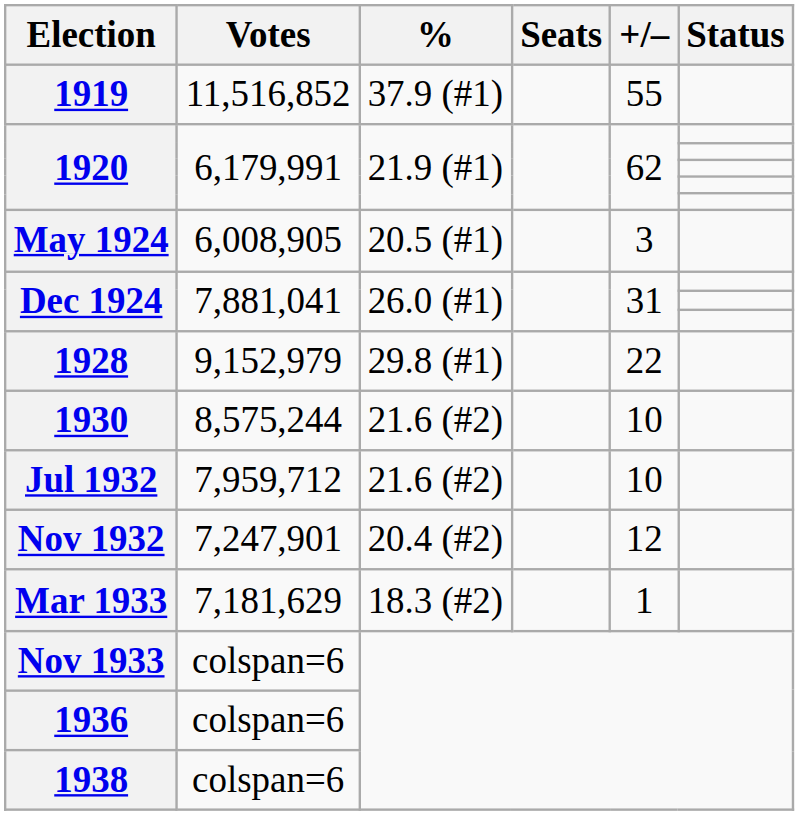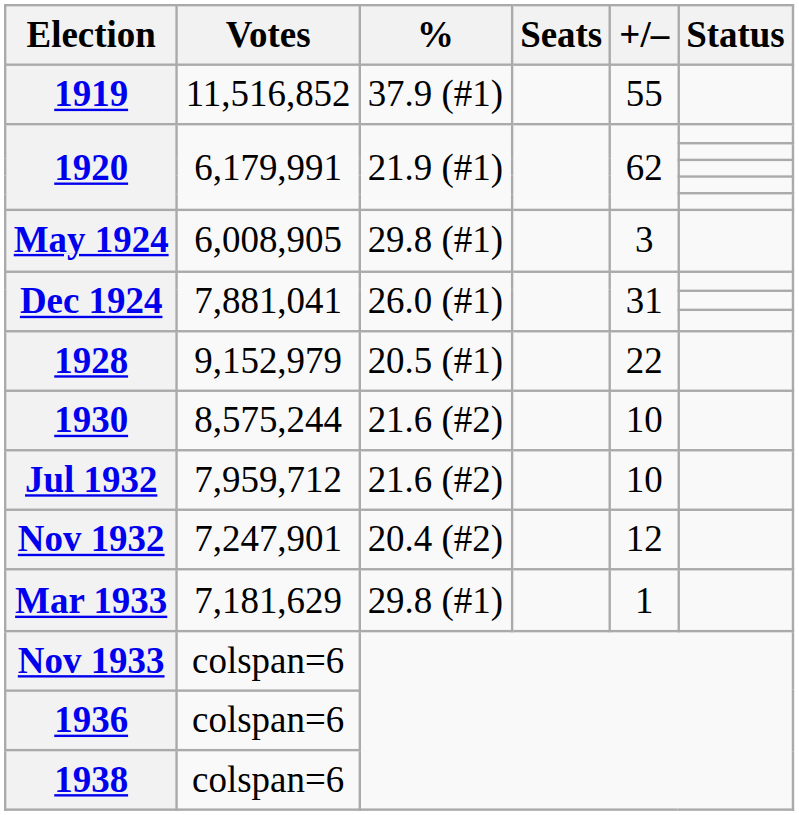(435, 239) 20.5 (#1) -> (435, 239) 29.8 (#1)
(435, 359) 29.8 (#1) -> (435, 359) 20.5 (#1)
(435, 599) 18.3 (#2) -> (435, 599) 29.8 (#1)
